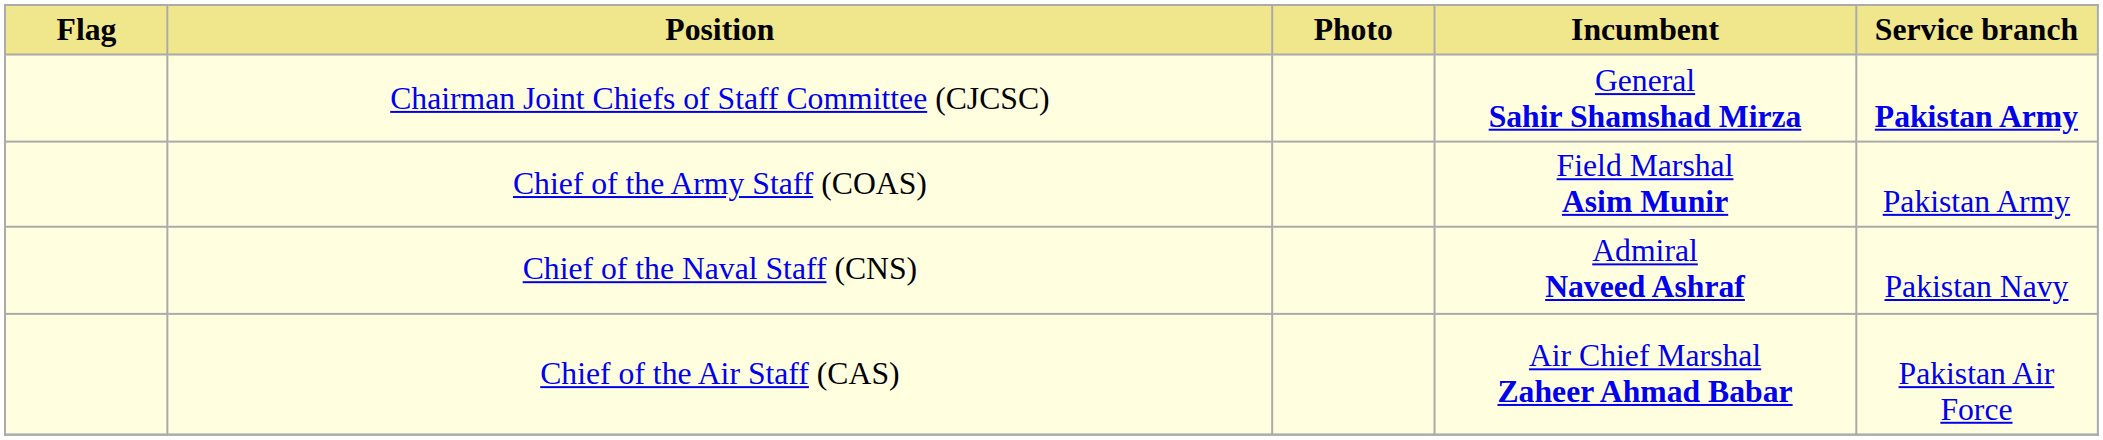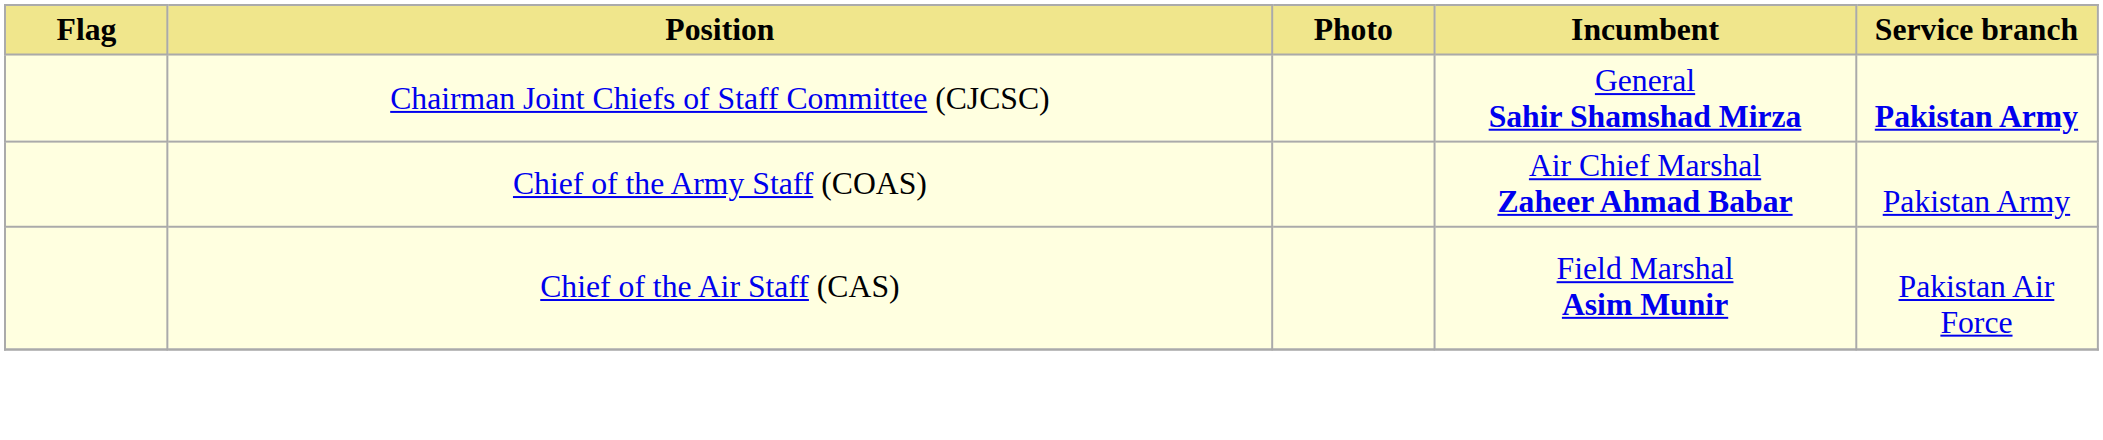(1645, 183) Field Marshal Asim Munir -> (1645, 183) Air Chief Marshal Zaheer Ahmad Babar
- row: (720, 269)
(1645, 373) Air Chief Marshal Zaheer Ahmad Babar -> (1645, 287) Field Marshal Asim Munir
